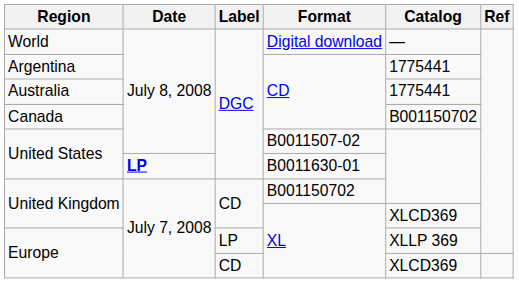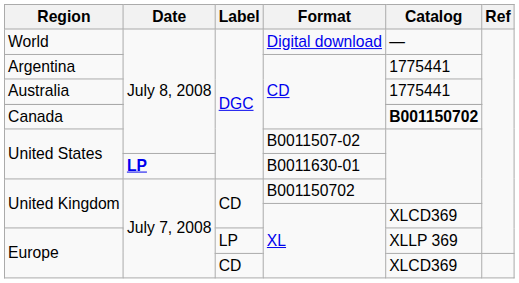(433, 116) normal -> (434, 116) bold
